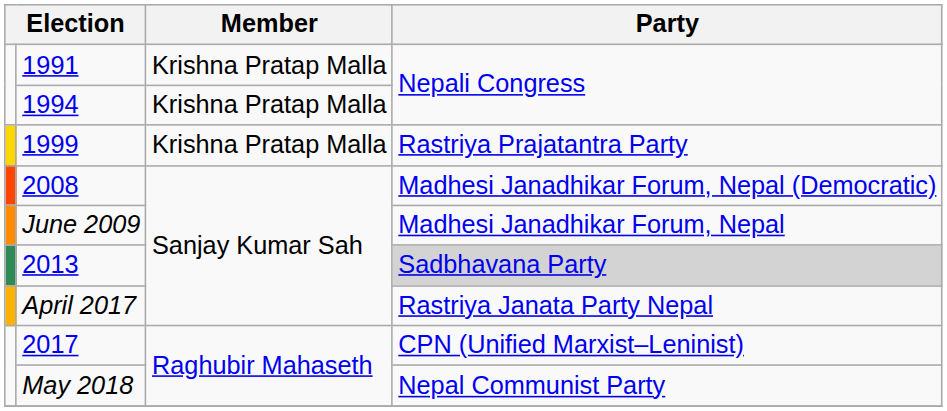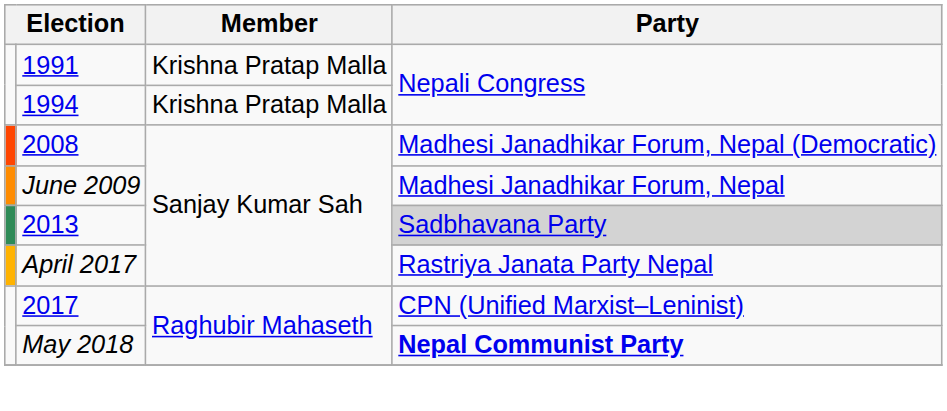- row: (50, 144)
(532, 385) normal -> (541, 345) bold
